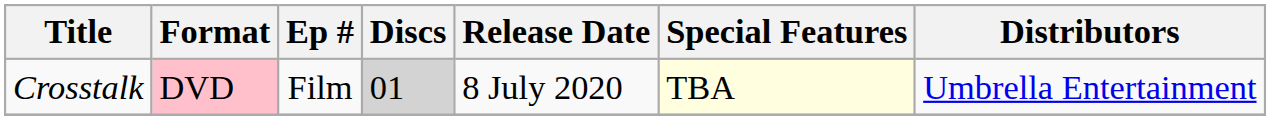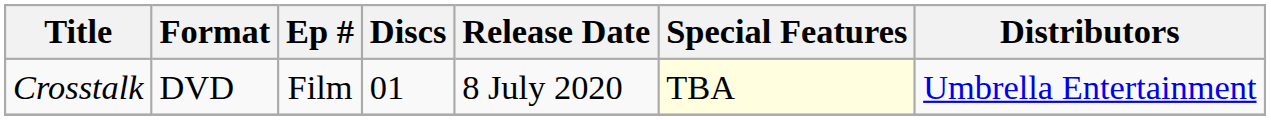(197, 86) pink background -> (197, 86) no background
(387, 86) lightgrey background -> (387, 86) no background
